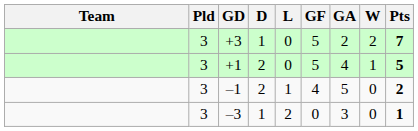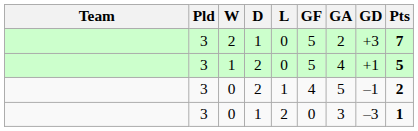columns swapped: (373, 16) <-> (233, 16)
